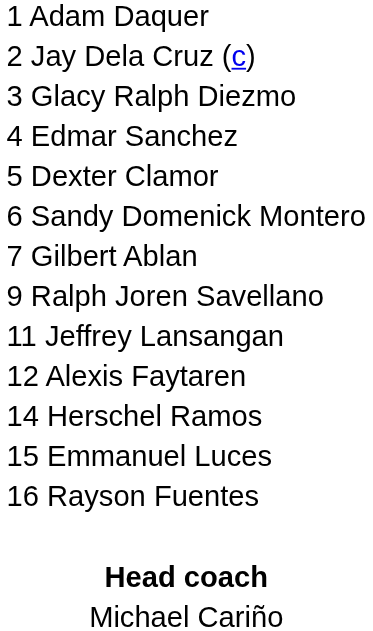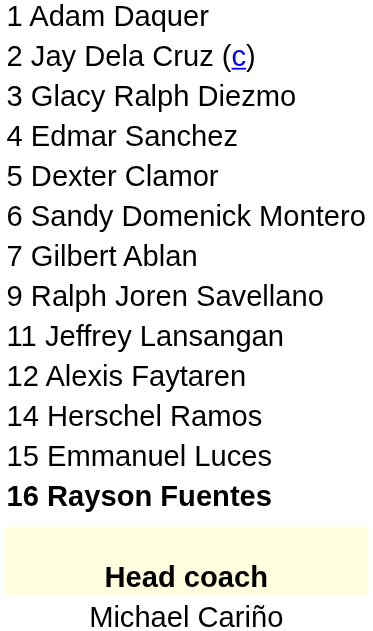(133, 496) normal -> (139, 496) bold
(186, 576) no background -> (186, 576) lightyellow background
